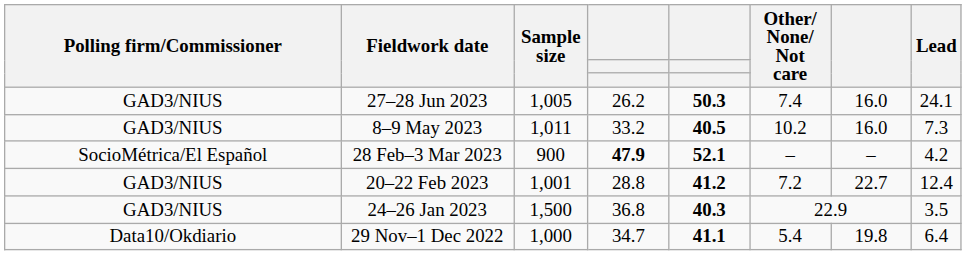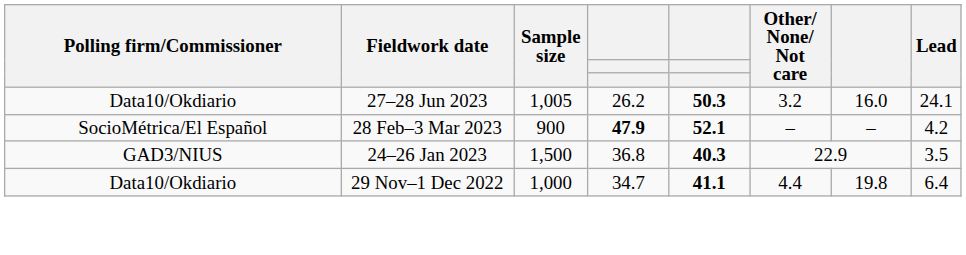(173, 101) GAD3/NIUS -> (173, 101) Data10/Okdiario
(790, 101) 7.4 -> (790, 101) 3.2
- row: (427, 128)
- row: (427, 182)
(790, 237) 5.4 -> (790, 182) 4.4
